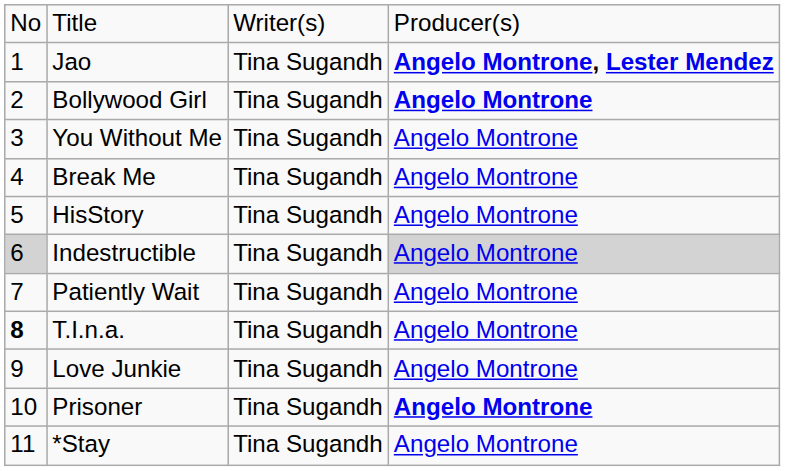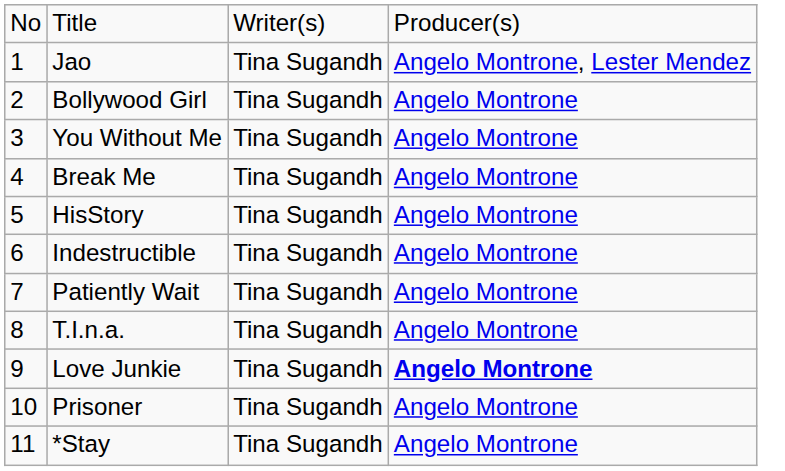(584, 61) bold -> (572, 61) normal
(493, 100) bold -> (486, 100) normal
(17, 253) lightgrey background -> (17, 253) no background
(486, 253) lightgrey background -> (486, 253) no background
(17, 330) bold -> (17, 330) normal
(486, 368) normal -> (493, 368) bold
(493, 406) bold -> (486, 406) normal
